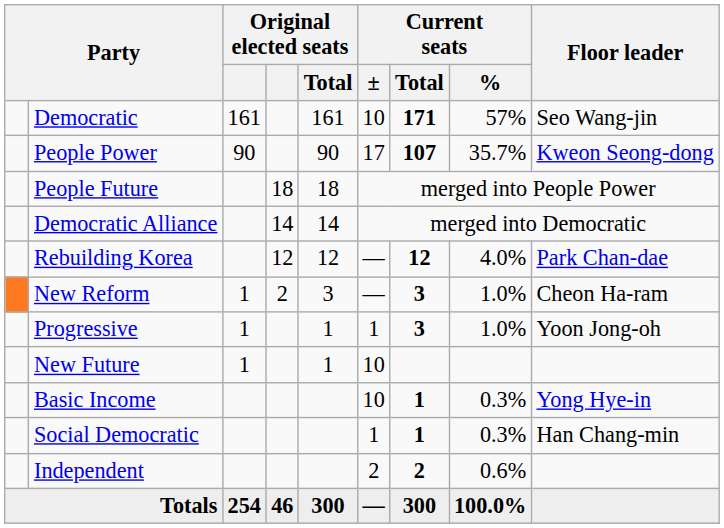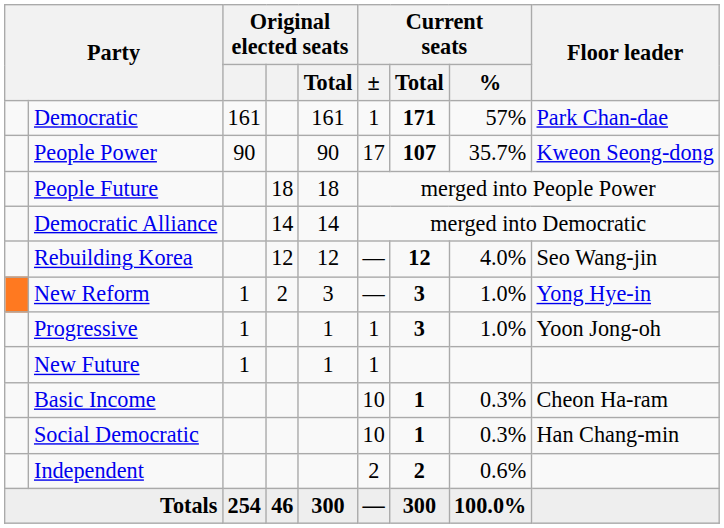(374, 117) 10 -> (374, 117) 1
(597, 117) Seo Wang-jin -> (602, 117) Park Chan-dae
(602, 258) Park Chan-dae -> (597, 258) Seo Wang-jin
(602, 294) Cheon Ha-ram -> (594, 294) Yong Hye-in
(374, 364) 10 -> (374, 364) 1
(594, 399) Yong Hye-in -> (602, 399) Cheon Ha-ram
(374, 435) 1 -> (374, 435) 10
